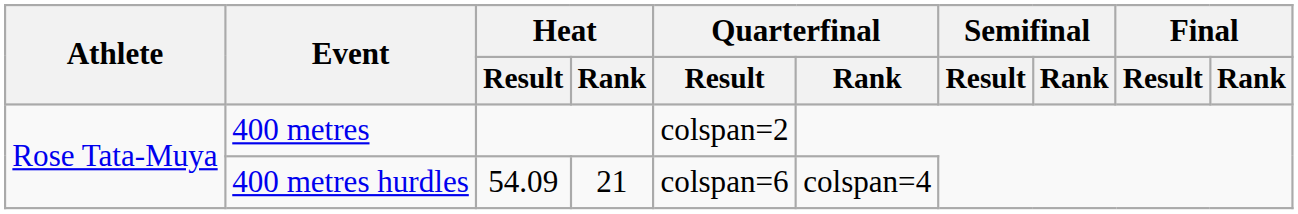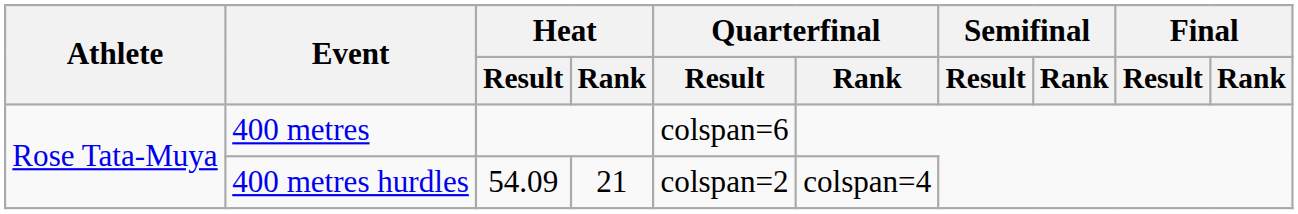(725, 130) colspan=2 -> (725, 130) colspan=6
(725, 181) colspan=6 -> (725, 181) colspan=2
